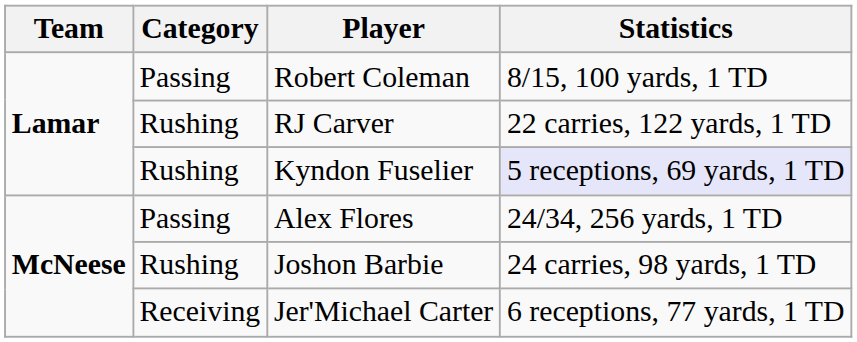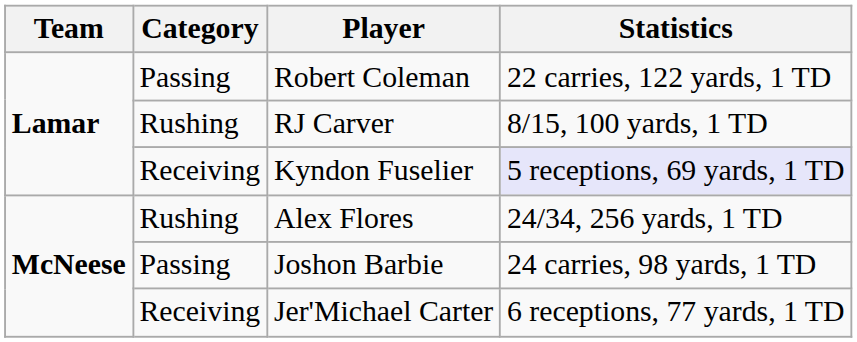(637, 76) 8/15, 100 yards, 1 TD -> (669, 76) 22 carries, 122 yards, 1 TD
(669, 123) 22 carries, 122 yards, 1 TD -> (637, 123) 8/15, 100 yards, 1 TD
(189, 170) Rushing -> (200, 170) Receiving
(185, 217) Passing -> (189, 217) Rushing
(189, 264) Rushing -> (185, 264) Passing
